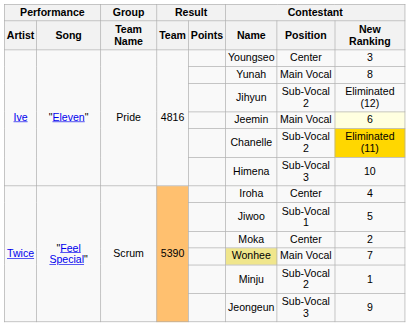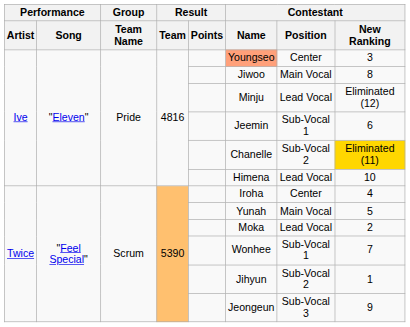(251, 58) no background -> (251, 58) lightsalmon background
(251, 74) Yunah -> (251, 74) Jiwoo
(251, 97) Jihyun -> (251, 97) Minju
(306, 97) Sub-Vocal 2 -> (306, 97) Lead Vocal
(306, 120) Main Vocal -> (306, 126) Sub-Vocal 1
(370, 120) lightyellow background -> (370, 126) no background
(306, 171) Sub-Vocal 3 -> (306, 177) Lead Vocal
(251, 217) Jiwoo -> (251, 211) Yunah
(306, 217) Sub-Vocal 1 -> (306, 211) Main Vocal
(306, 239) Center -> (306, 227) Lead Vocal
(251, 256) khaki background -> (251, 250) no background
(306, 256) Main Vocal -> (306, 250) Sub-Vocal 1
(251, 279) Minju -> (251, 279) Jihyun
